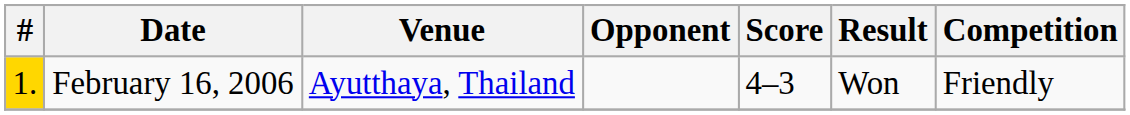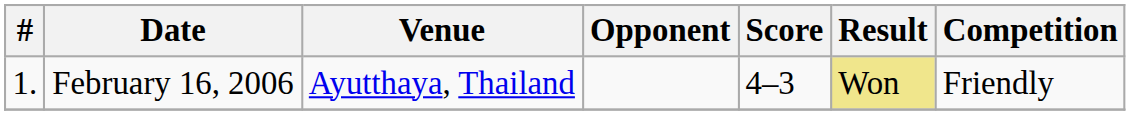(25, 82) gold background -> (25, 82) no background
(869, 82) no background -> (869, 82) khaki background
